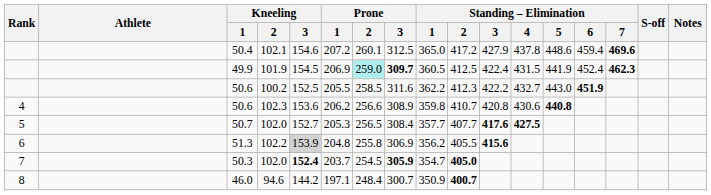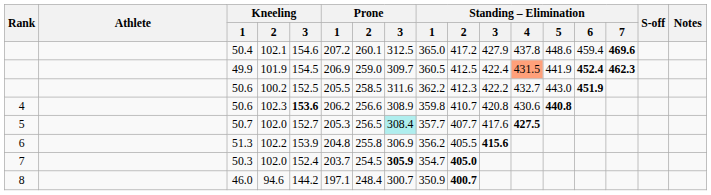(369, 69) paleturquoise background -> (369, 69) no background
(400, 69) bold -> (400, 69) normal
(527, 69) no background -> (527, 69) lightsalmon background
(590, 69) normal -> (590, 69) bold
(305, 106) normal -> (305, 106) bold
(400, 124) no background -> (400, 124) paleturquoise background
(495, 124) bold -> (495, 124) normal
(305, 143) lightgrey background -> (305, 143) no background
(305, 161) bold -> (305, 161) normal
